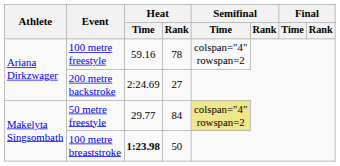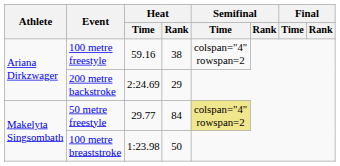(177, 54) 78 -> (177, 54) 38
(177, 85) 27 -> (177, 85) 29
(143, 146) bold -> (143, 146) normal
